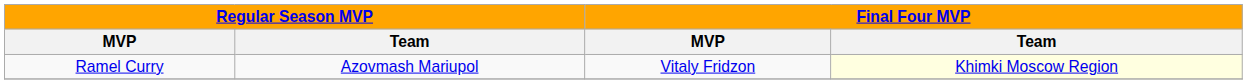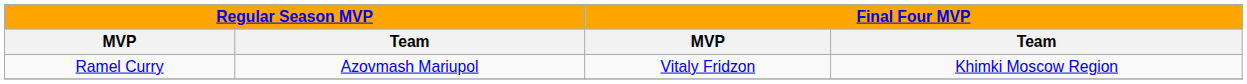(1037, 66) lightyellow background -> (1037, 66) no background
